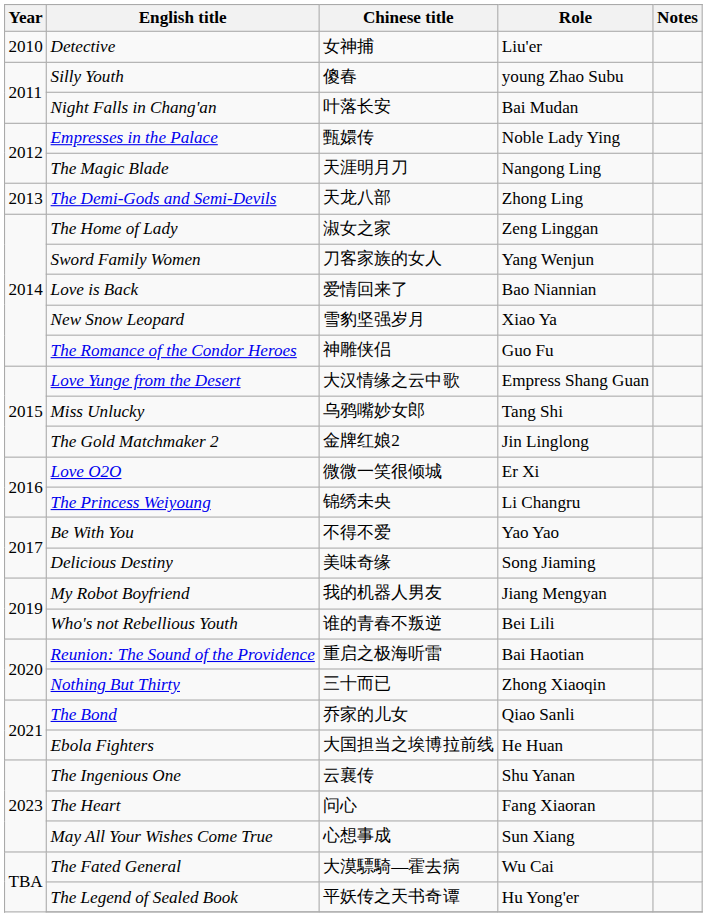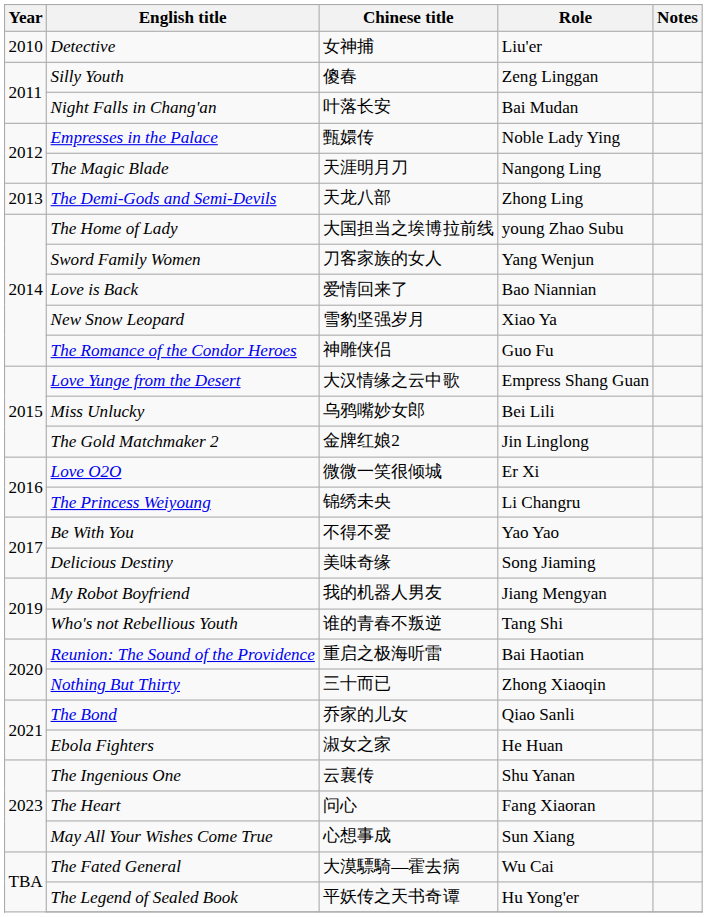(563, 77) young Zhao Subu -> (550, 77) Zeng Linggan
(357, 228) 淑女之家 -> (408, 228) 大国担当之埃博拉前线
(550, 228) Zeng Linggan -> (563, 228) young Zhao Subu
(532, 411) Tang Shi -> (528, 411) Bei Lili
(528, 623) Bei Lili -> (532, 623) Tang Shi
(408, 744) 大国担当之埃博拉前线 -> (357, 744) 淑女之家
